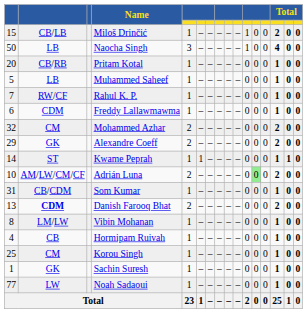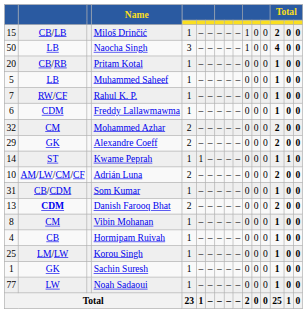(256, 174) lightgreen background -> (256, 174) no background
(53, 222) LM/LW -> (53, 222) CM
(53, 253) CM -> (53, 253) LM/LW
